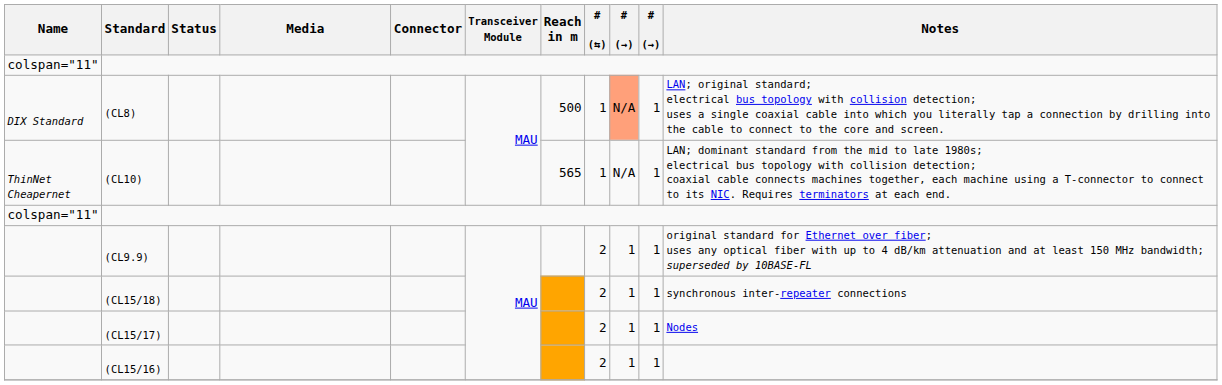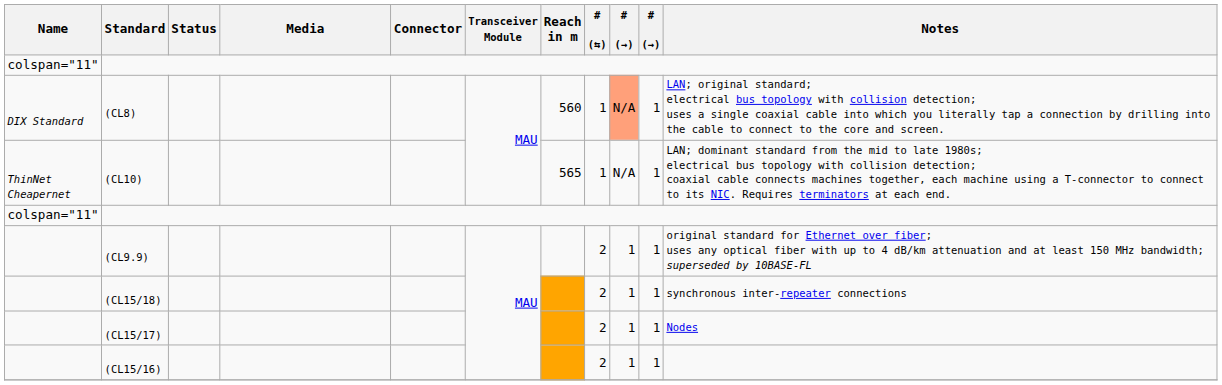(570, 107) 500 -> (570, 107) 560
